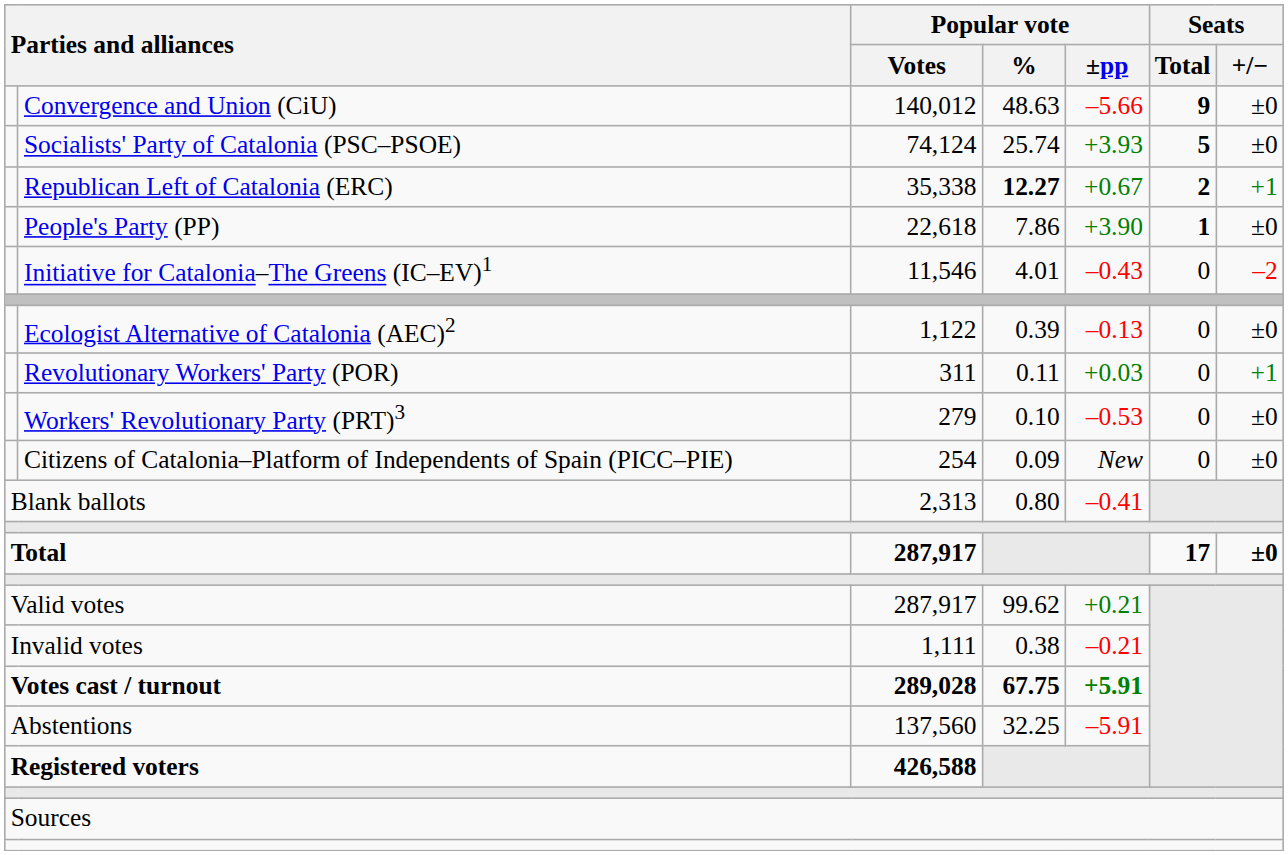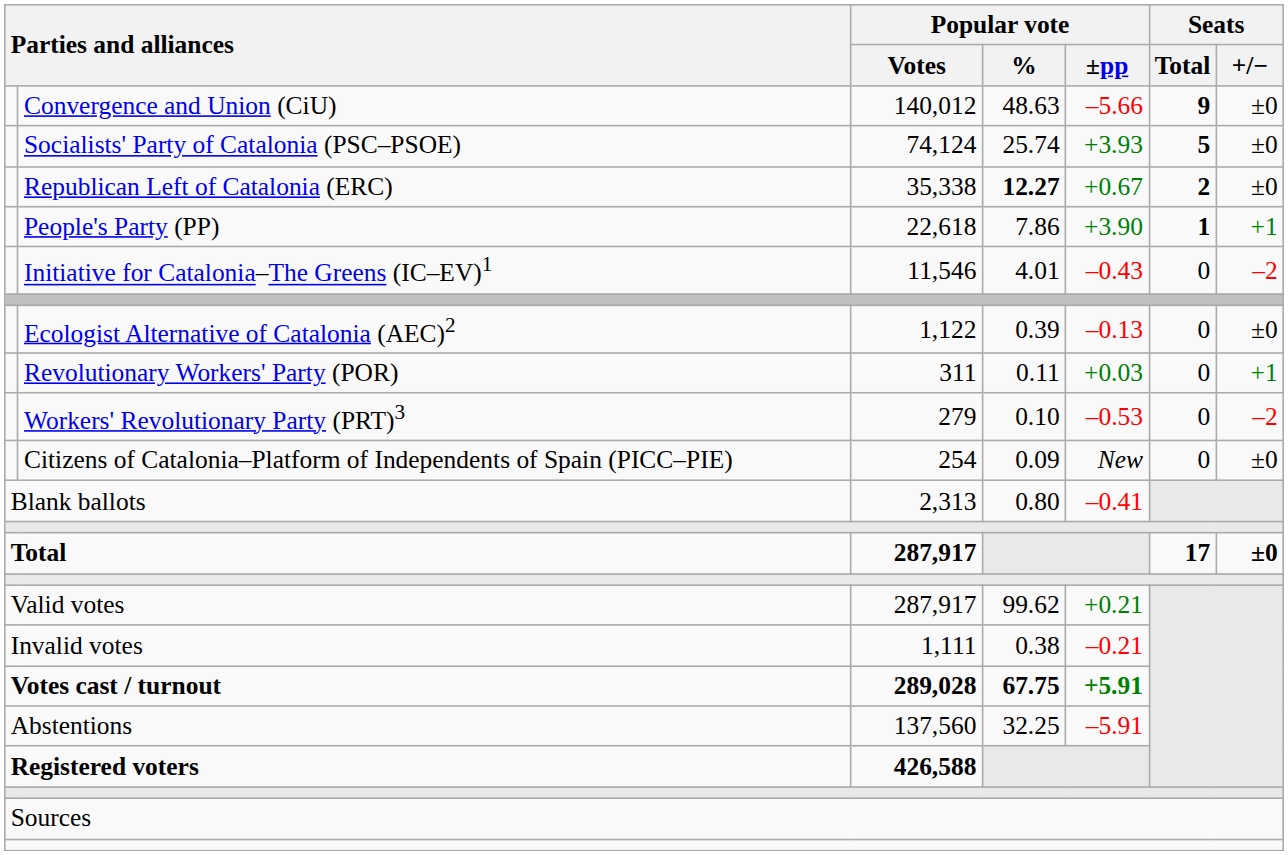(1264, 186) +1 -> (1264, 186) ±0
(1264, 226) ±0 -> (1264, 226) +1
(1264, 416) ±0 -> (1265, 416) –2
